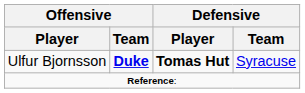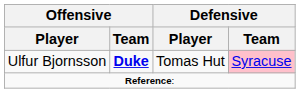(193, 61) bold -> (190, 61) normal
(266, 61) no background -> (262, 61) pink background
